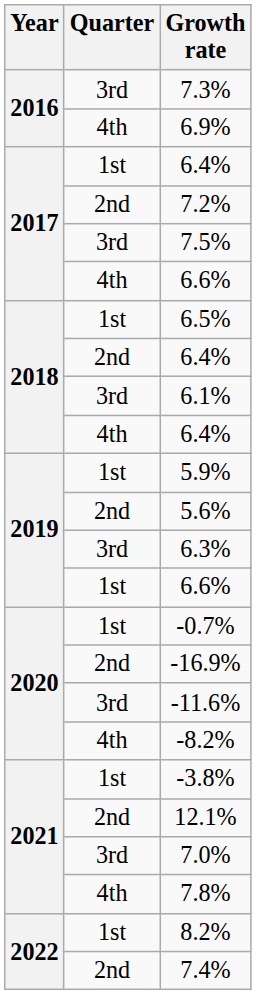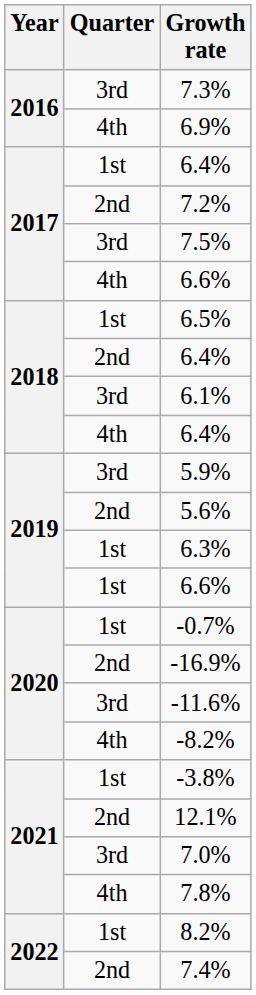(112, 472) 1st -> (112, 472) 3rd
(112, 548) 3rd -> (112, 548) 1st
